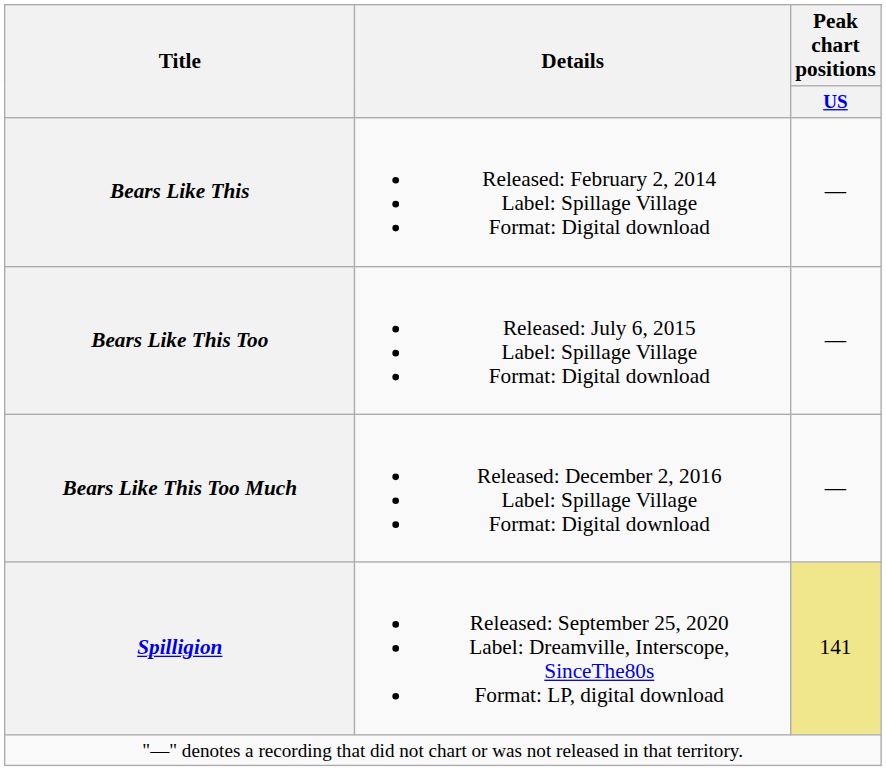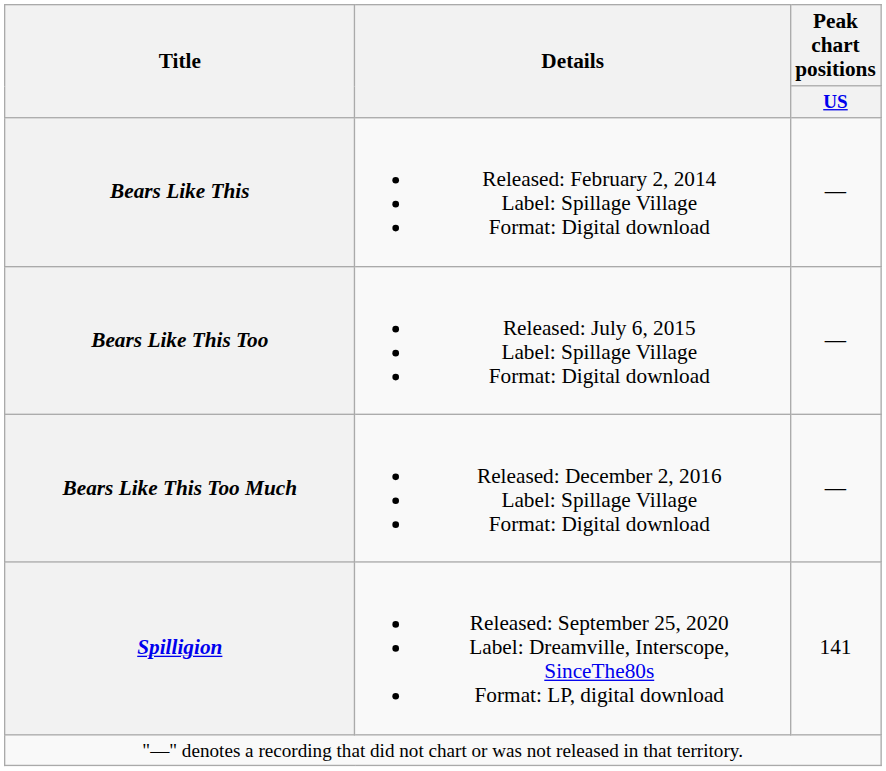(835, 648) khaki background -> (835, 648) no background
